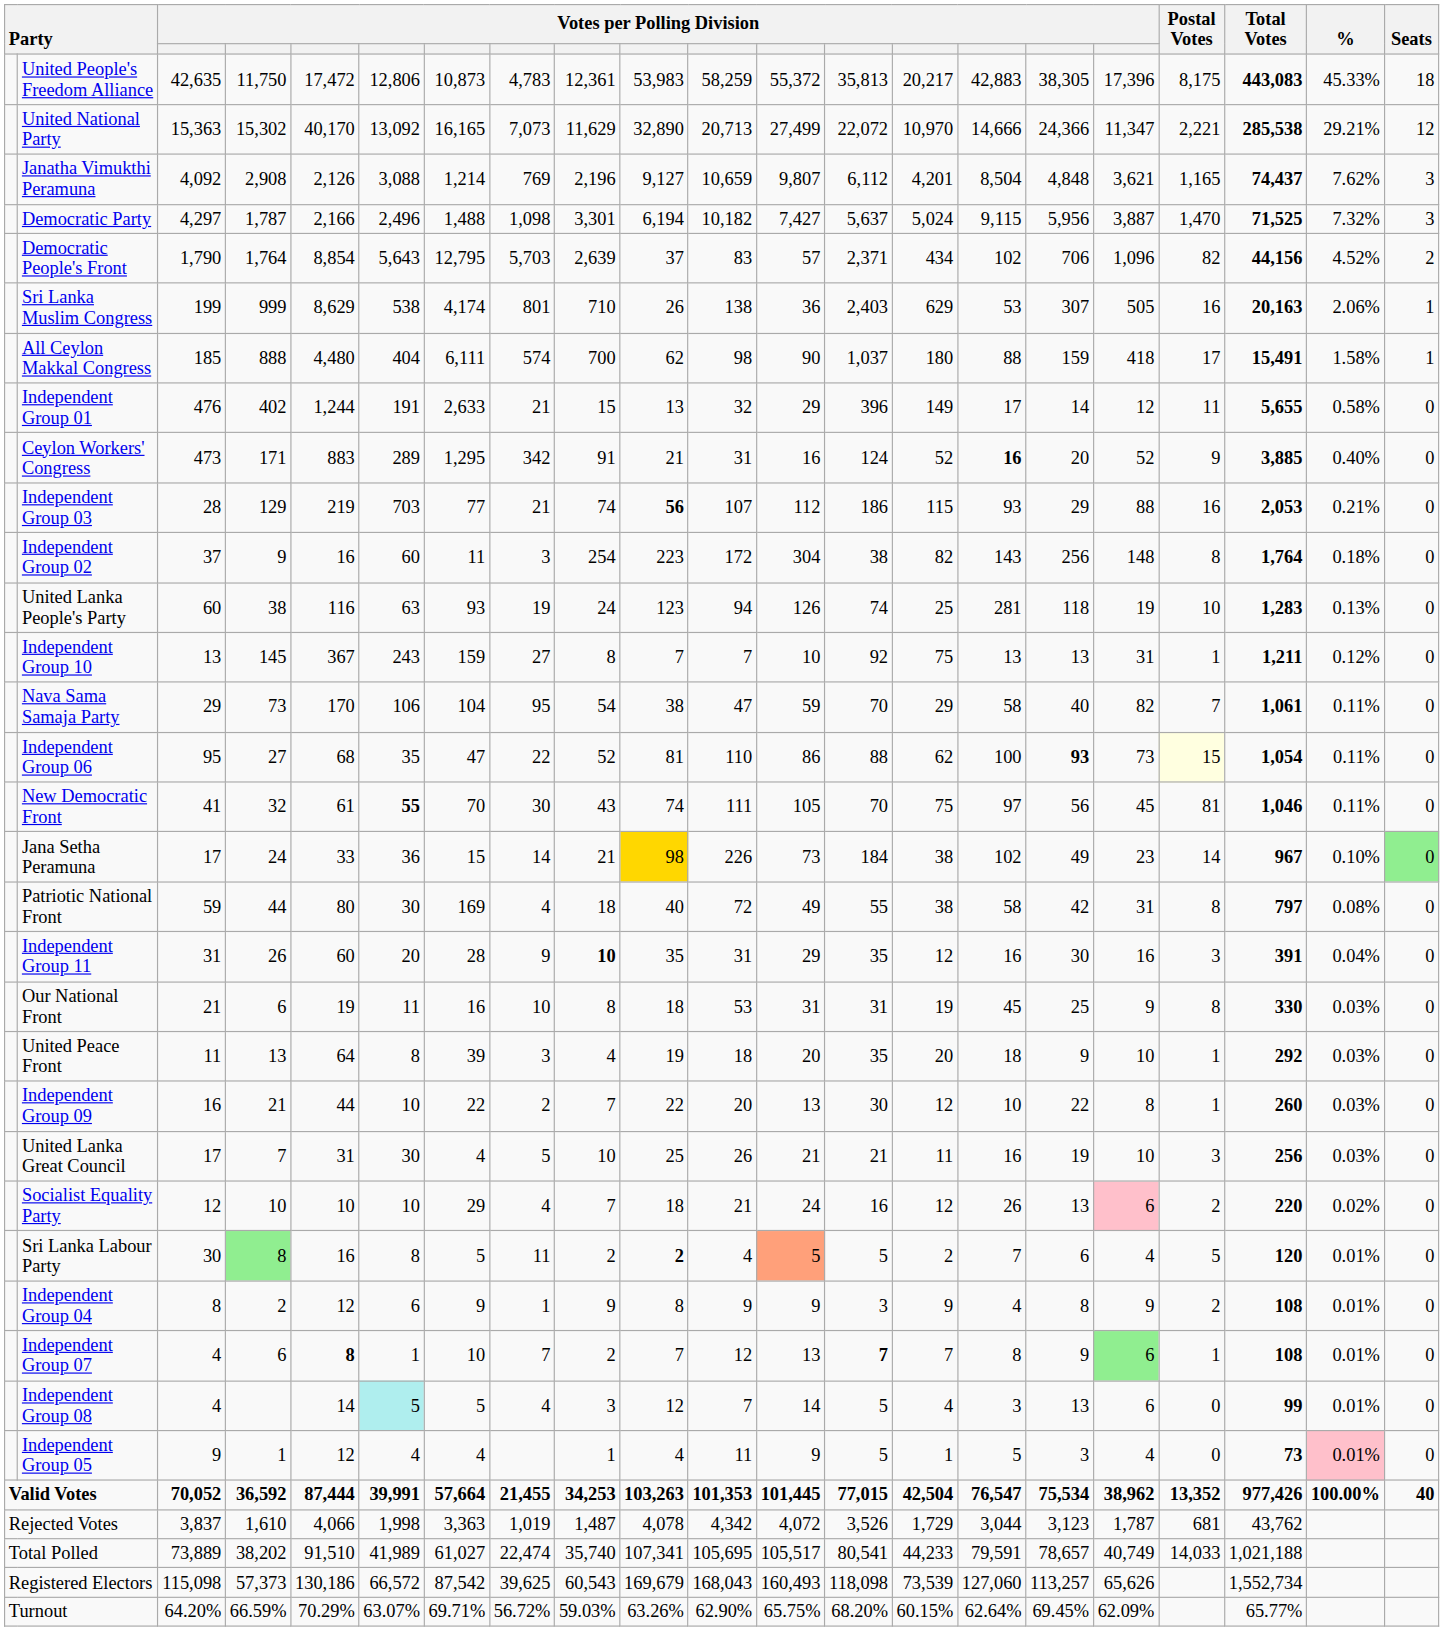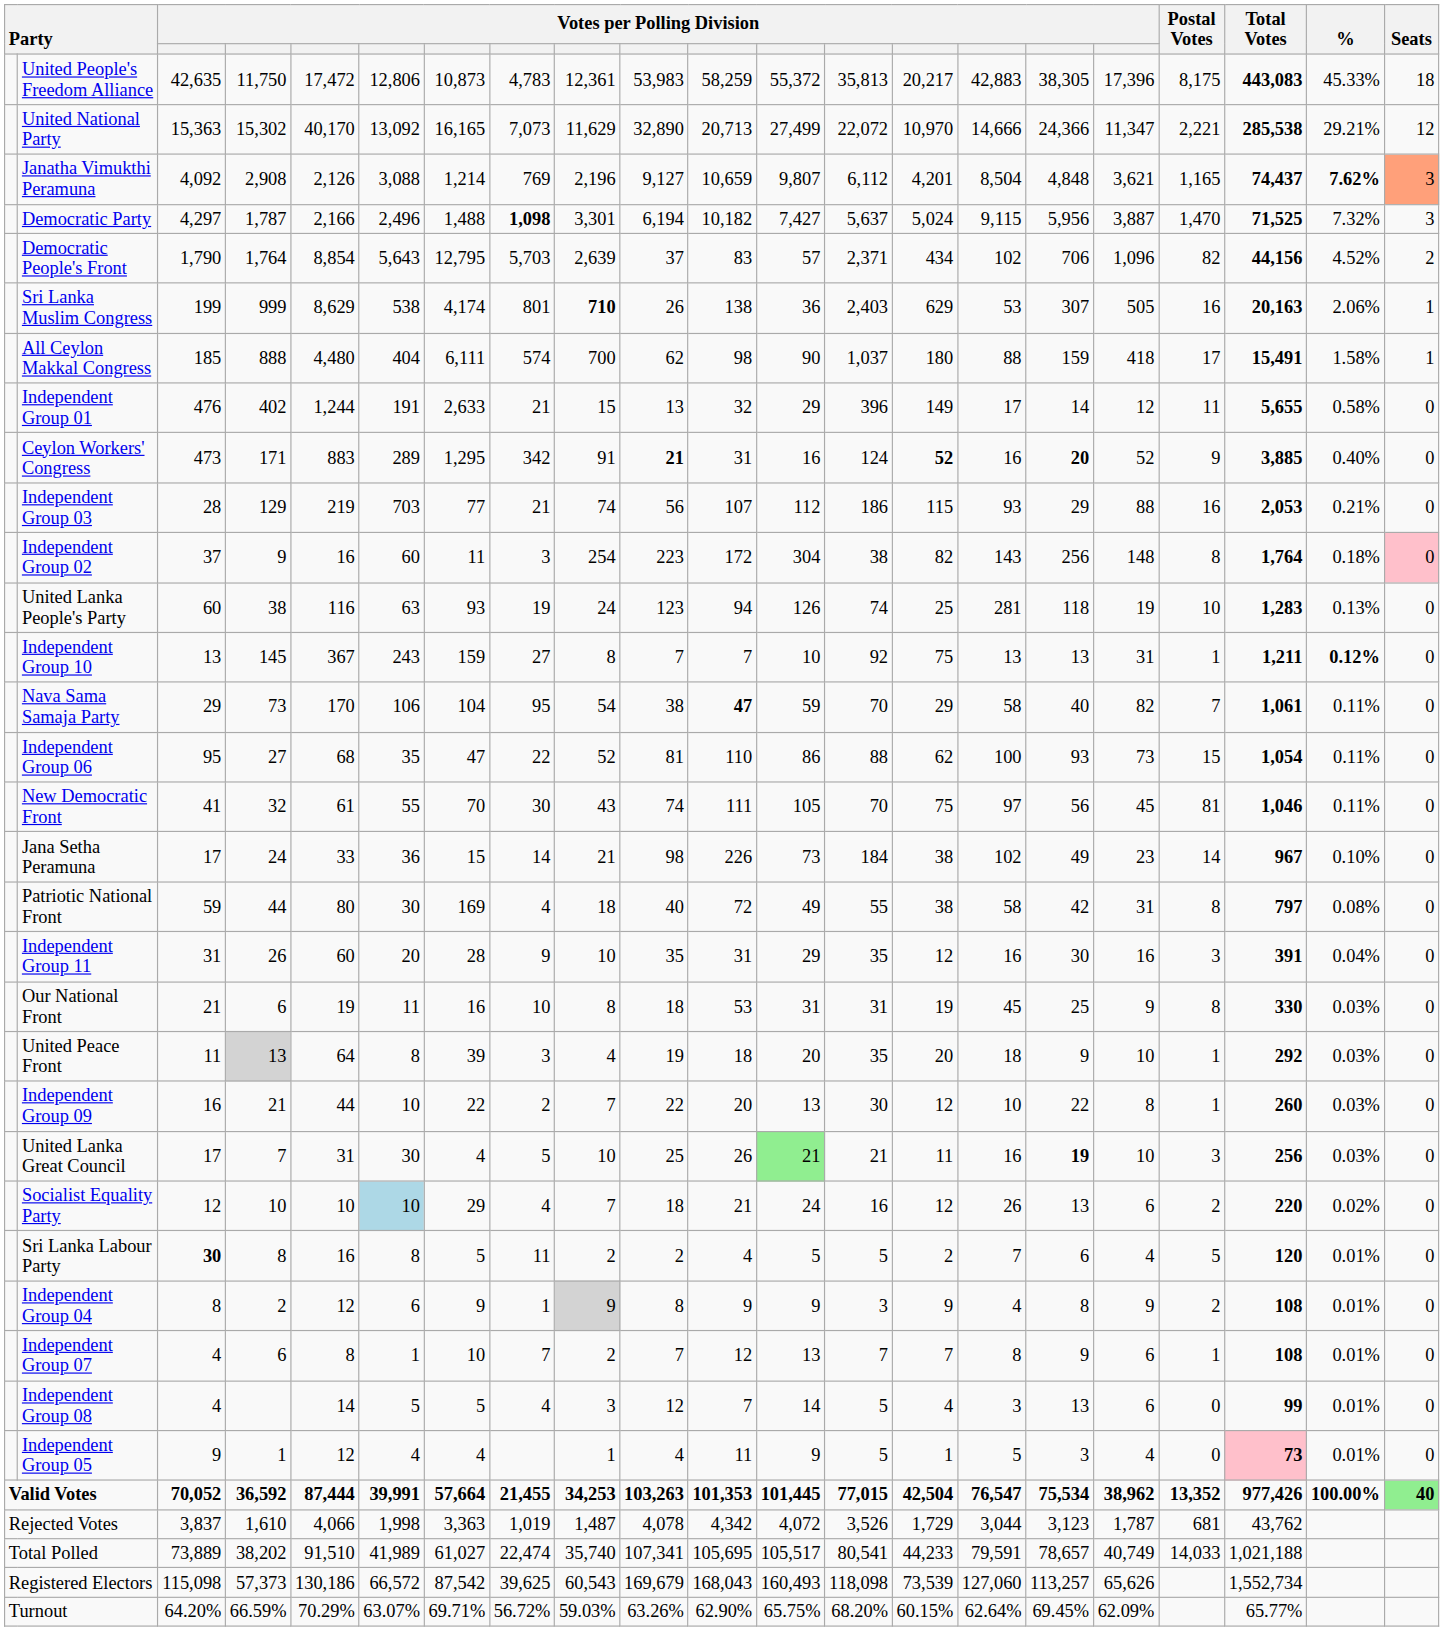(1356, 179) normal -> (1355, 179) bold
(1430, 179) no background -> (1430, 179) lightsalmon background
(530, 218) normal -> (530, 218) bold
(602, 308) normal -> (602, 308) bold
(675, 457) normal -> (675, 457) bold
(944, 457) normal -> (944, 457) bold
(1012, 457) bold -> (1012, 457) normal
(1080, 457) normal -> (1080, 457) bold
(675, 507) bold -> (675, 507) normal
(1430, 557) no background -> (1430, 557) pink background
(1356, 657) normal -> (1355, 657) bold
(743, 707) normal -> (743, 707) bold
(1080, 756) bold -> (1080, 756) normal
(1211, 756) lightyellow background -> (1211, 756) no background
(411, 806) bold -> (411, 806) normal
(675, 856) gold background -> (675, 856) no background
(1430, 856) lightgreen background -> (1430, 856) no background
(606, 956) bold -> (606, 956) normal
(277, 1056) no background -> (277, 1056) lightgrey background
(811, 1156) no background -> (811, 1156) lightgreen background
(1080, 1156) normal -> (1080, 1156) bold
(411, 1205) no background -> (411, 1205) lightblue background
(1150, 1205) pink background -> (1150, 1205) no background
(212, 1255) normal -> (212, 1255) bold
(282, 1255) lightgreen background -> (282, 1255) no background
(679, 1255) bold -> (679, 1255) normal
(816, 1255) lightsalmon background -> (816, 1255) no background
(611, 1305) no background -> (611, 1305) lightgrey background
(350, 1355) bold -> (350, 1355) normal
(883, 1355) bold -> (883, 1355) normal
(1150, 1355) lightgreen background -> (1150, 1355) no background
(415, 1405) paleturquoise background -> (415, 1405) no background
(1293, 1455) no background -> (1293, 1455) pink background
(1356, 1455) pink background -> (1356, 1455) no background
(1425, 1494) no background -> (1425, 1494) lightgreen background
